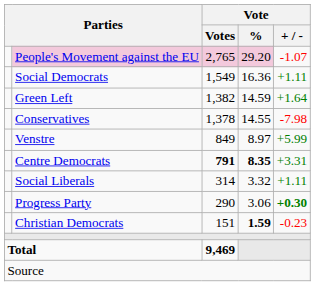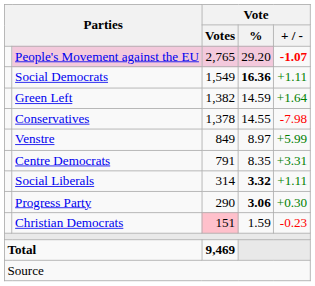(294, 56) normal -> (293, 56) bold
(256, 77) normal -> (256, 77) bold
(225, 160) bold -> (225, 160) normal
(259, 160) bold -> (259, 160) normal
(259, 181) normal -> (259, 181) bold
(259, 202) normal -> (259, 202) bold
(292, 202) bold -> (292, 202) normal
(225, 222) no background -> (225, 222) pink background
(259, 222) bold -> (259, 222) normal
